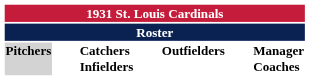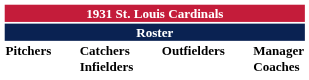(28, 51) lightgrey background -> (28, 51) no background
